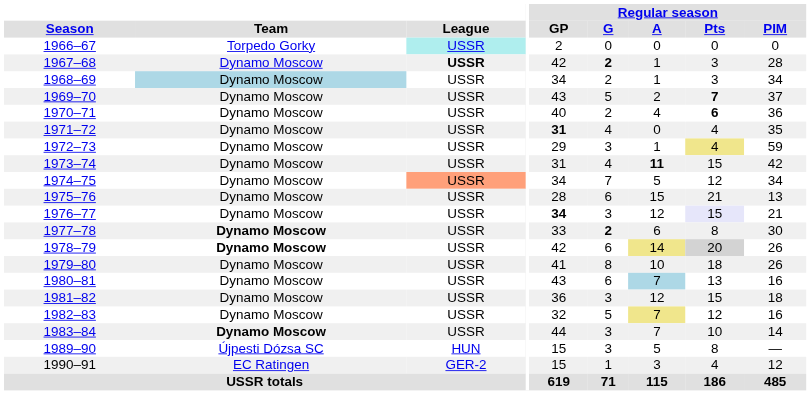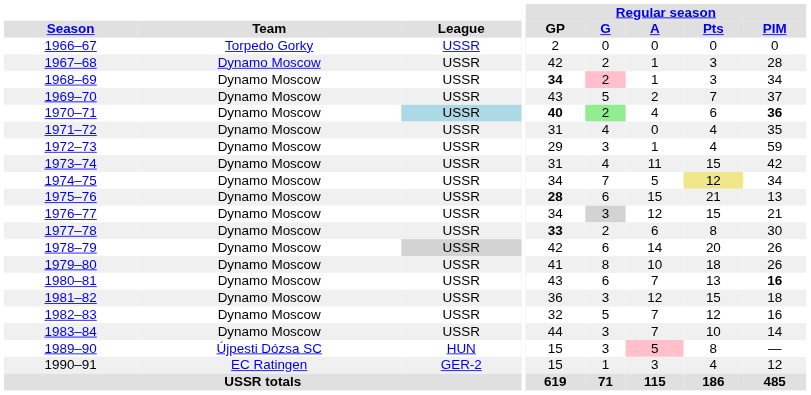(466, 46) paleturquoise background -> (461, 46) no background
(466, 62) bold -> (461, 62) normal
(608, 62) bold -> (605, 62) normal
(271, 79) lightblue background -> (269, 79) no background
(559, 79) normal -> (555, 79) bold
(608, 79) no background -> (605, 79) pink background
(715, 96) bold -> (713, 96) normal
(466, 113) no background -> (461, 113) lightblue background
(559, 113) normal -> (555, 113) bold
(608, 113) no background -> (605, 113) lightgreen background
(715, 113) bold -> (713, 113) normal
(775, 113) normal -> (775, 113) bold
(559, 130) bold -> (555, 130) normal
(715, 146) khaki background -> (713, 146) no background
(657, 163) bold -> (655, 163) normal
(466, 180) lightsalmon background -> (461, 180) no background
(715, 180) no background -> (713, 180) khaki background
(559, 197) normal -> (555, 197) bold
(559, 214) bold -> (555, 214) normal
(608, 214) no background -> (605, 214) lightgrey background
(715, 214) lavender background -> (713, 214) no background
(271, 230) bold -> (269, 230) normal
(559, 230) normal -> (555, 230) bold
(608, 230) bold -> (605, 230) normal
(271, 247) bold -> (269, 247) normal
(466, 247) no background -> (461, 247) lightgrey background
(657, 247) khaki background -> (655, 247) no background
(715, 247) lightgrey background -> (713, 247) no background
(657, 281) lightblue background -> (655, 281) no background
(775, 281) normal -> (775, 281) bold
(657, 314) khaki background -> (655, 314) no background
(271, 331) bold -> (269, 331) normal
(657, 348) no background -> (655, 348) pink background
